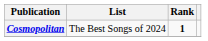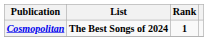(117, 28) normal -> (119, 28) bold
